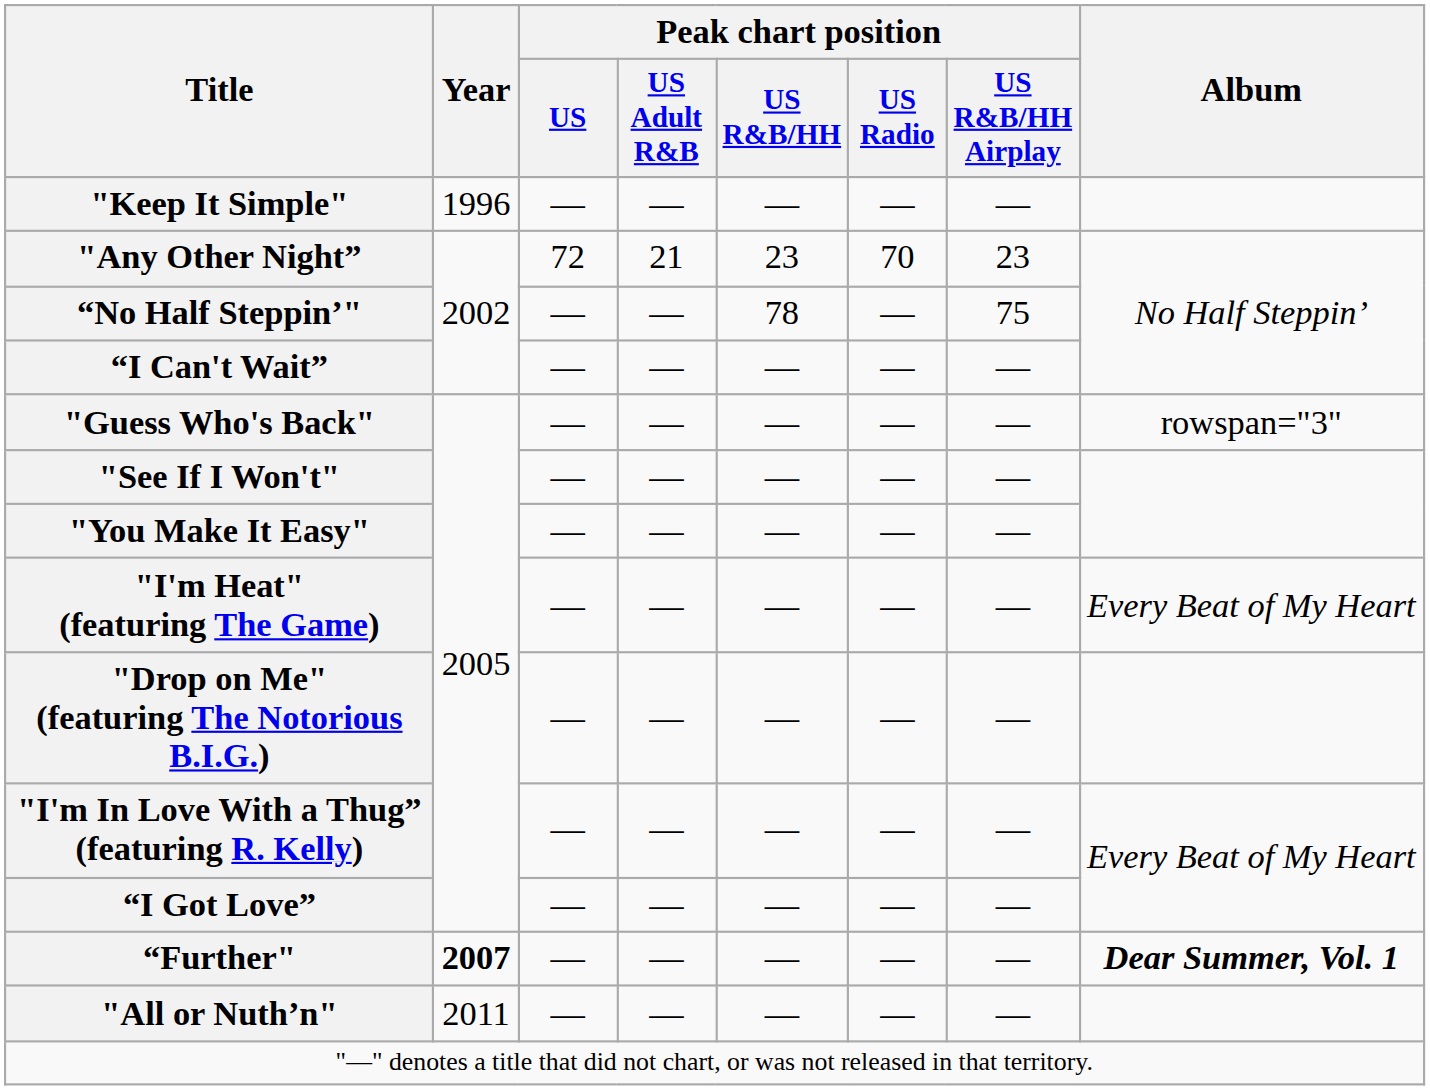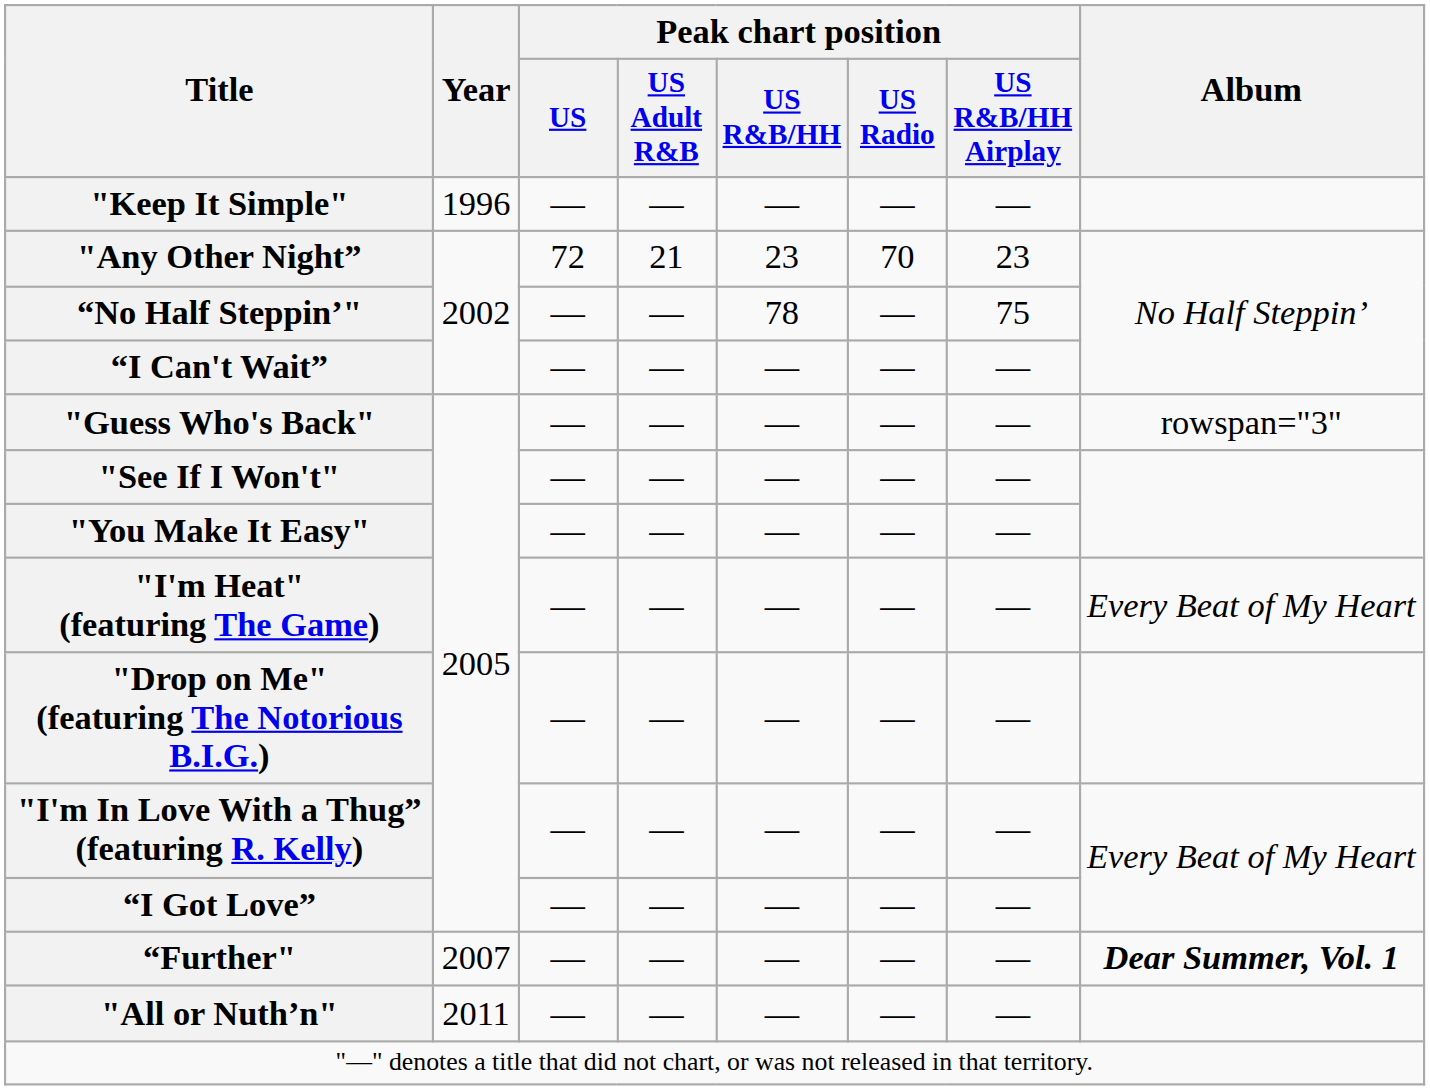(476, 958) bold -> (476, 958) normal
